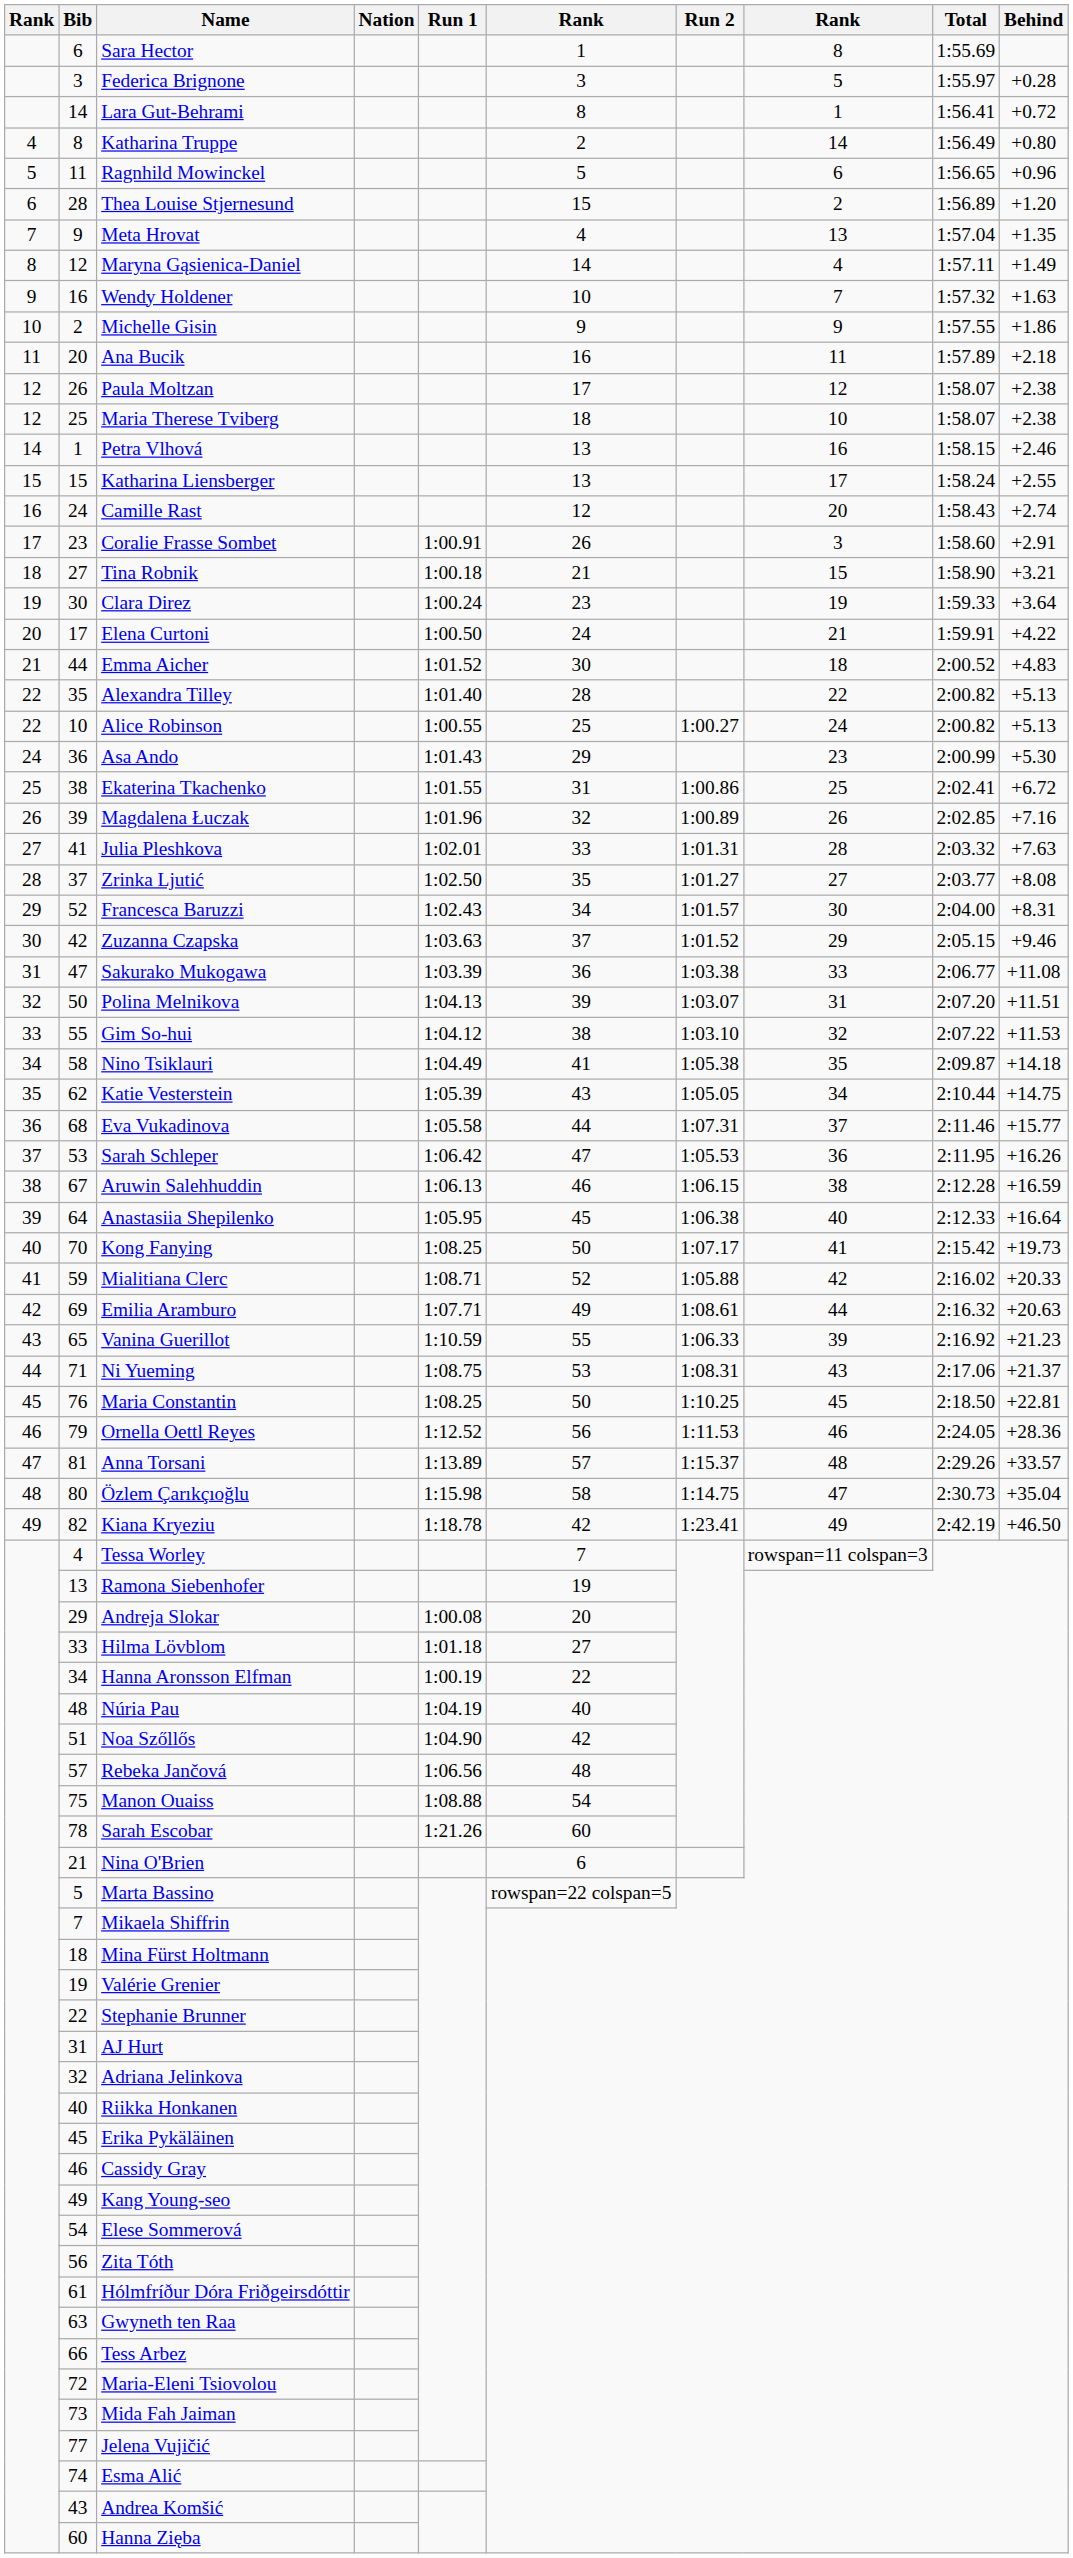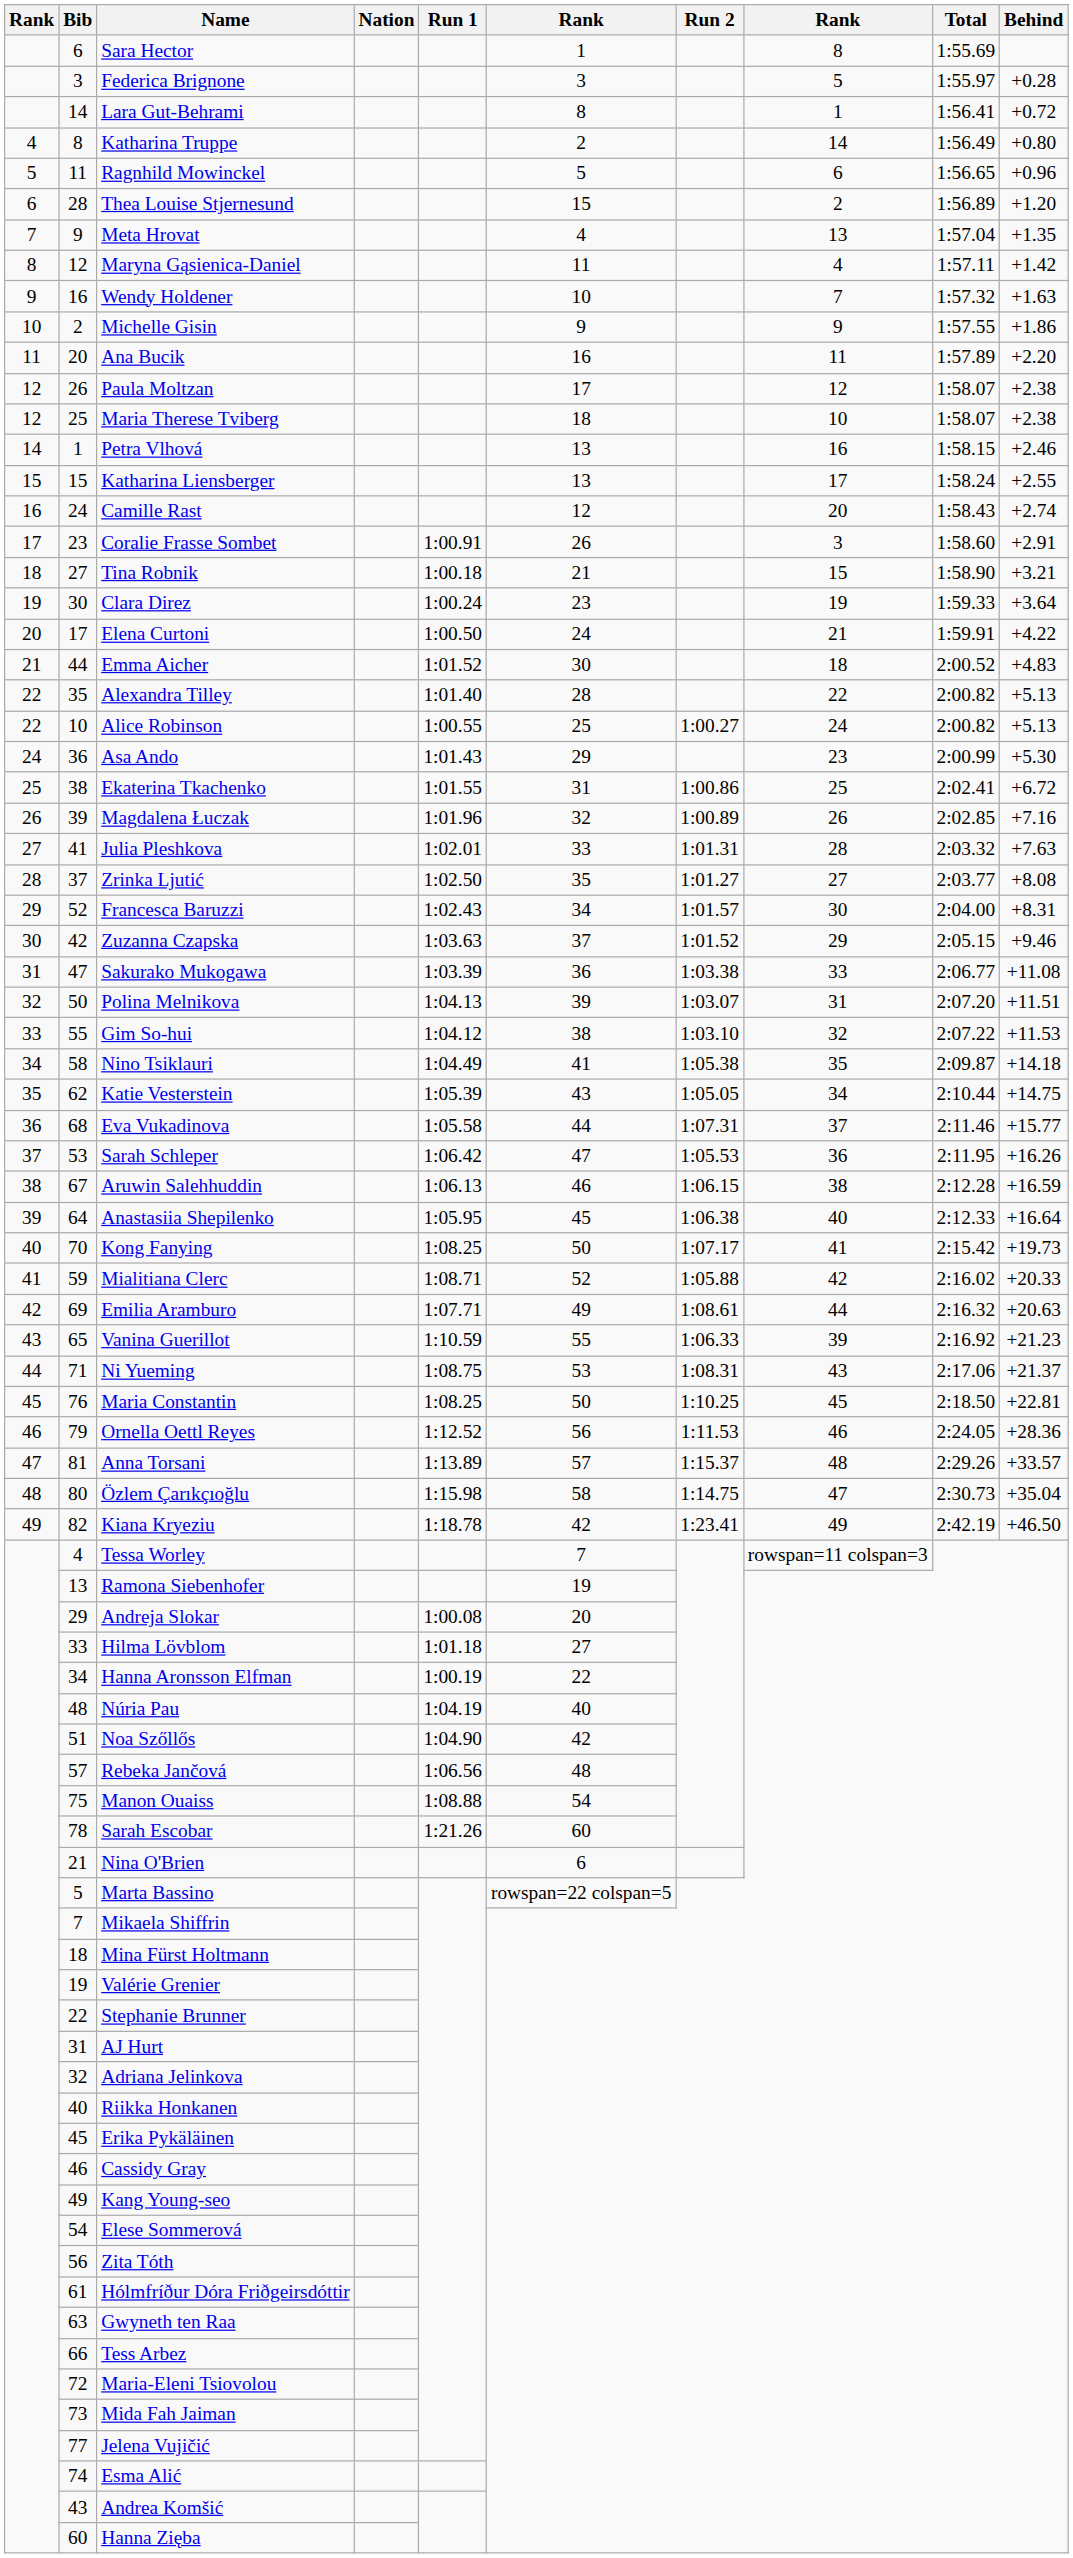(581, 265) 14 -> (581, 265) 11
(1034, 265) +1.49 -> (1034, 265) +1.42
(1034, 357) +2.18 -> (1034, 357) +2.20
